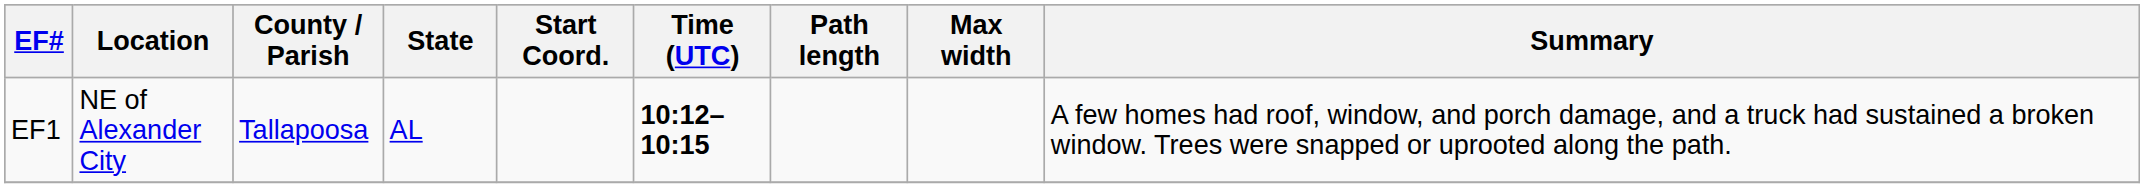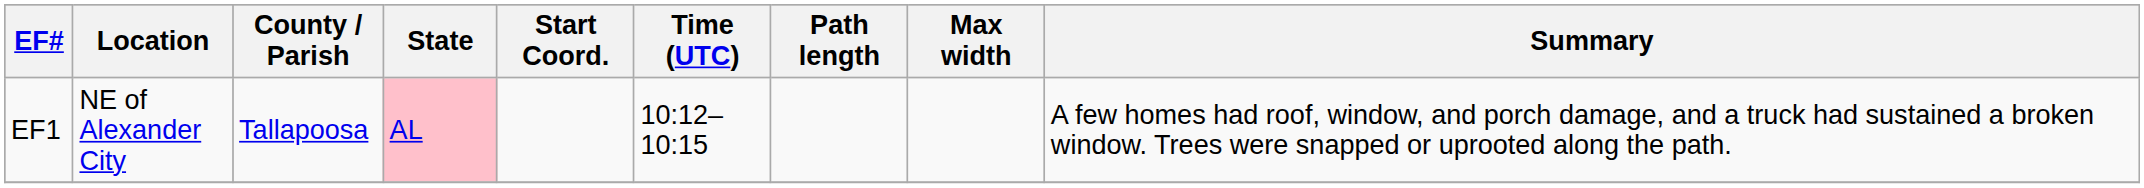(406, 129) no background -> (406, 129) pink background
(683, 129) bold -> (682, 129) normal
